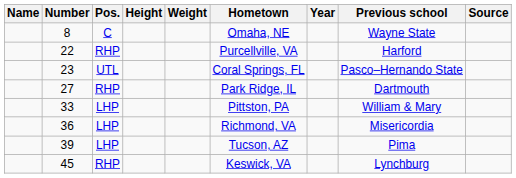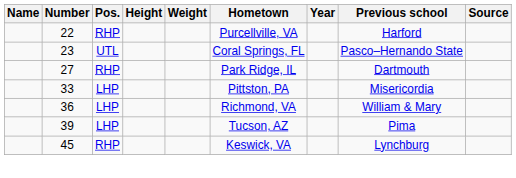- row: (67, 32)
(402, 107) William & Mary -> (402, 88) Misericordia
(402, 126) Misericordia -> (402, 107) William & Mary
